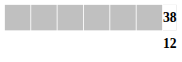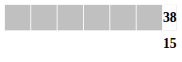(170, 44) 12 -> (170, 44) 15
